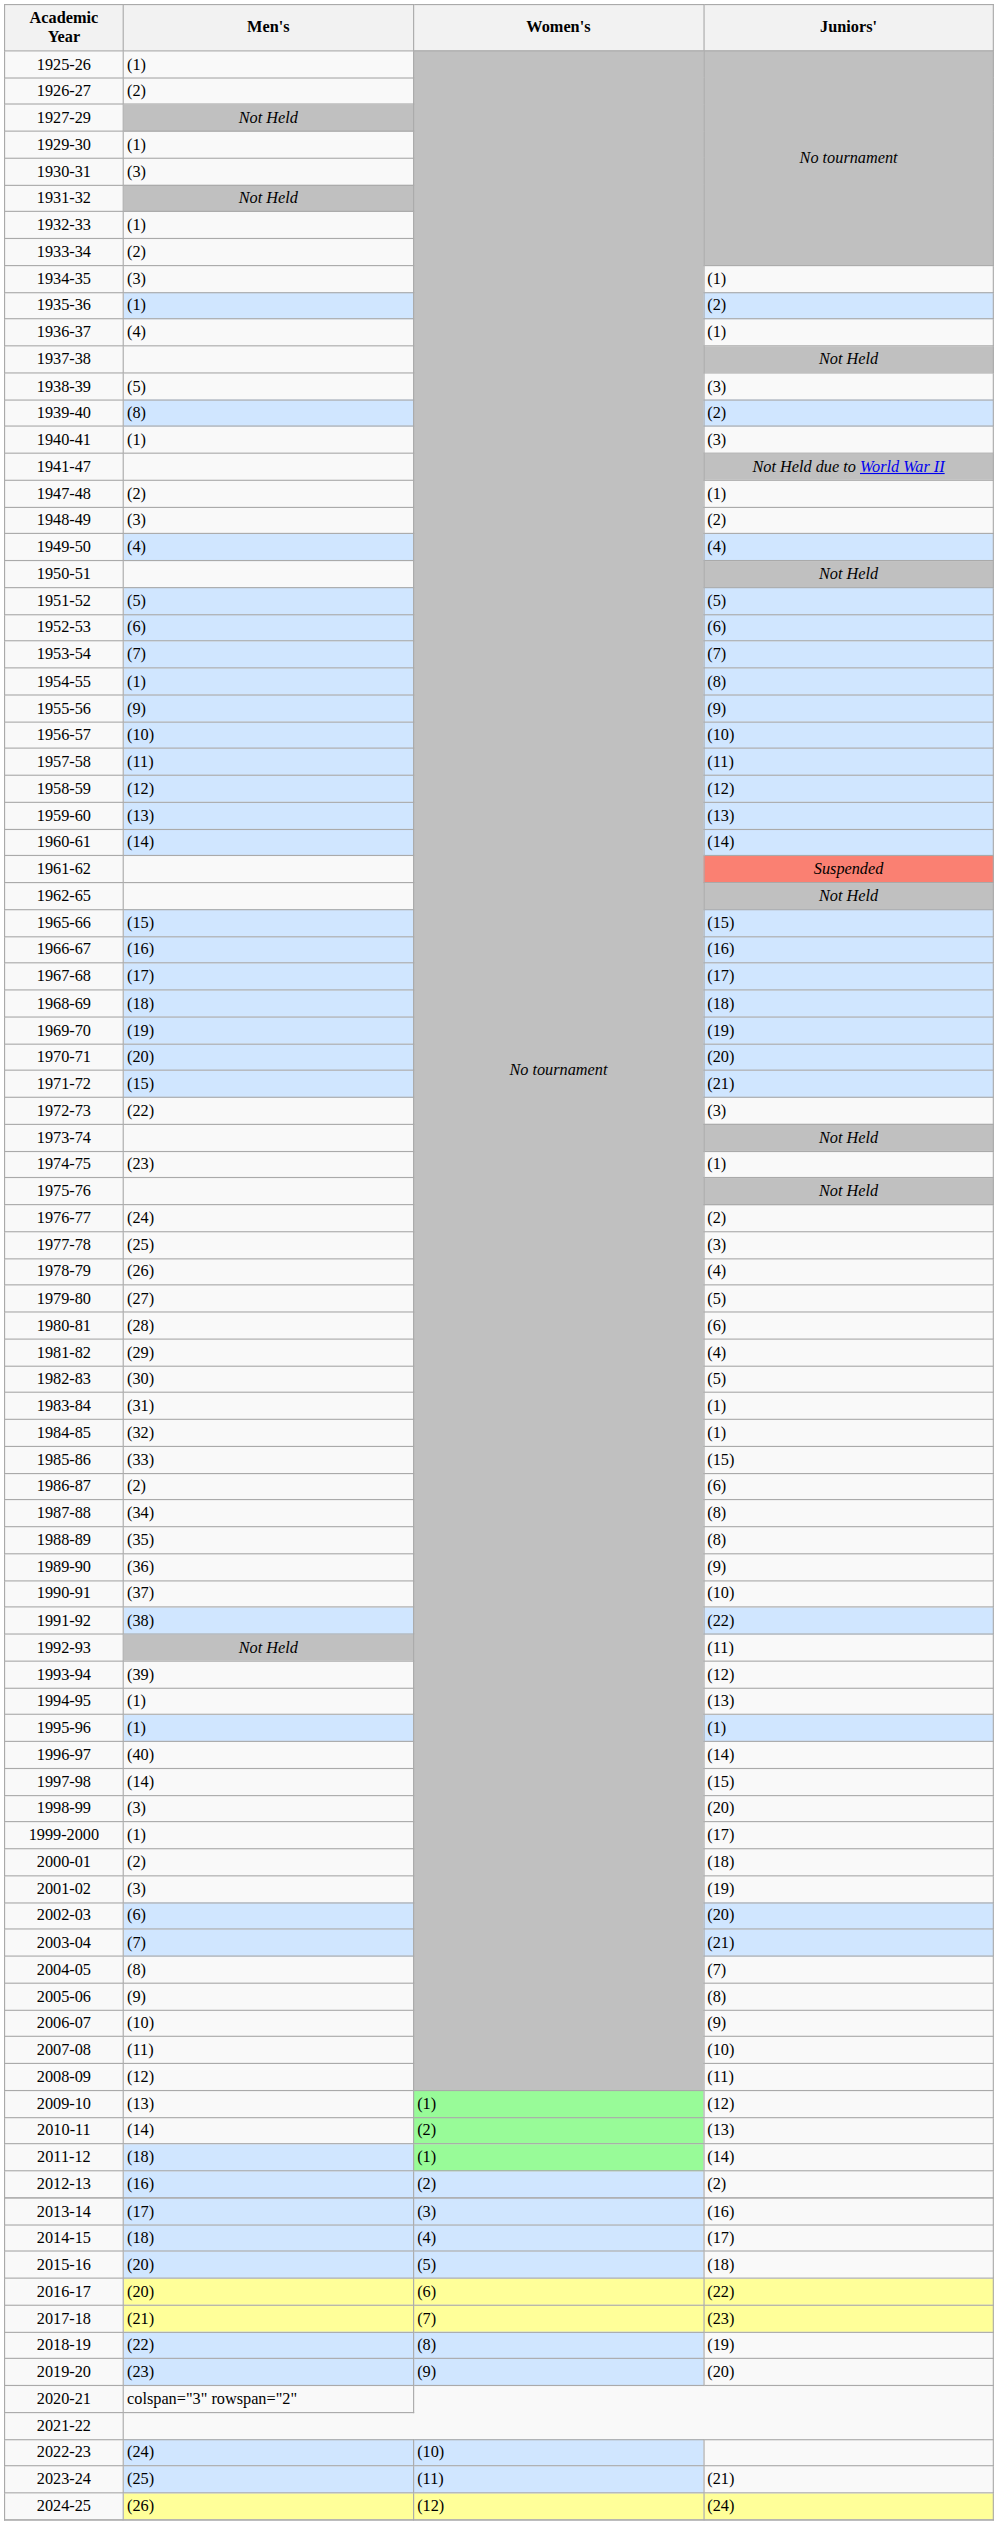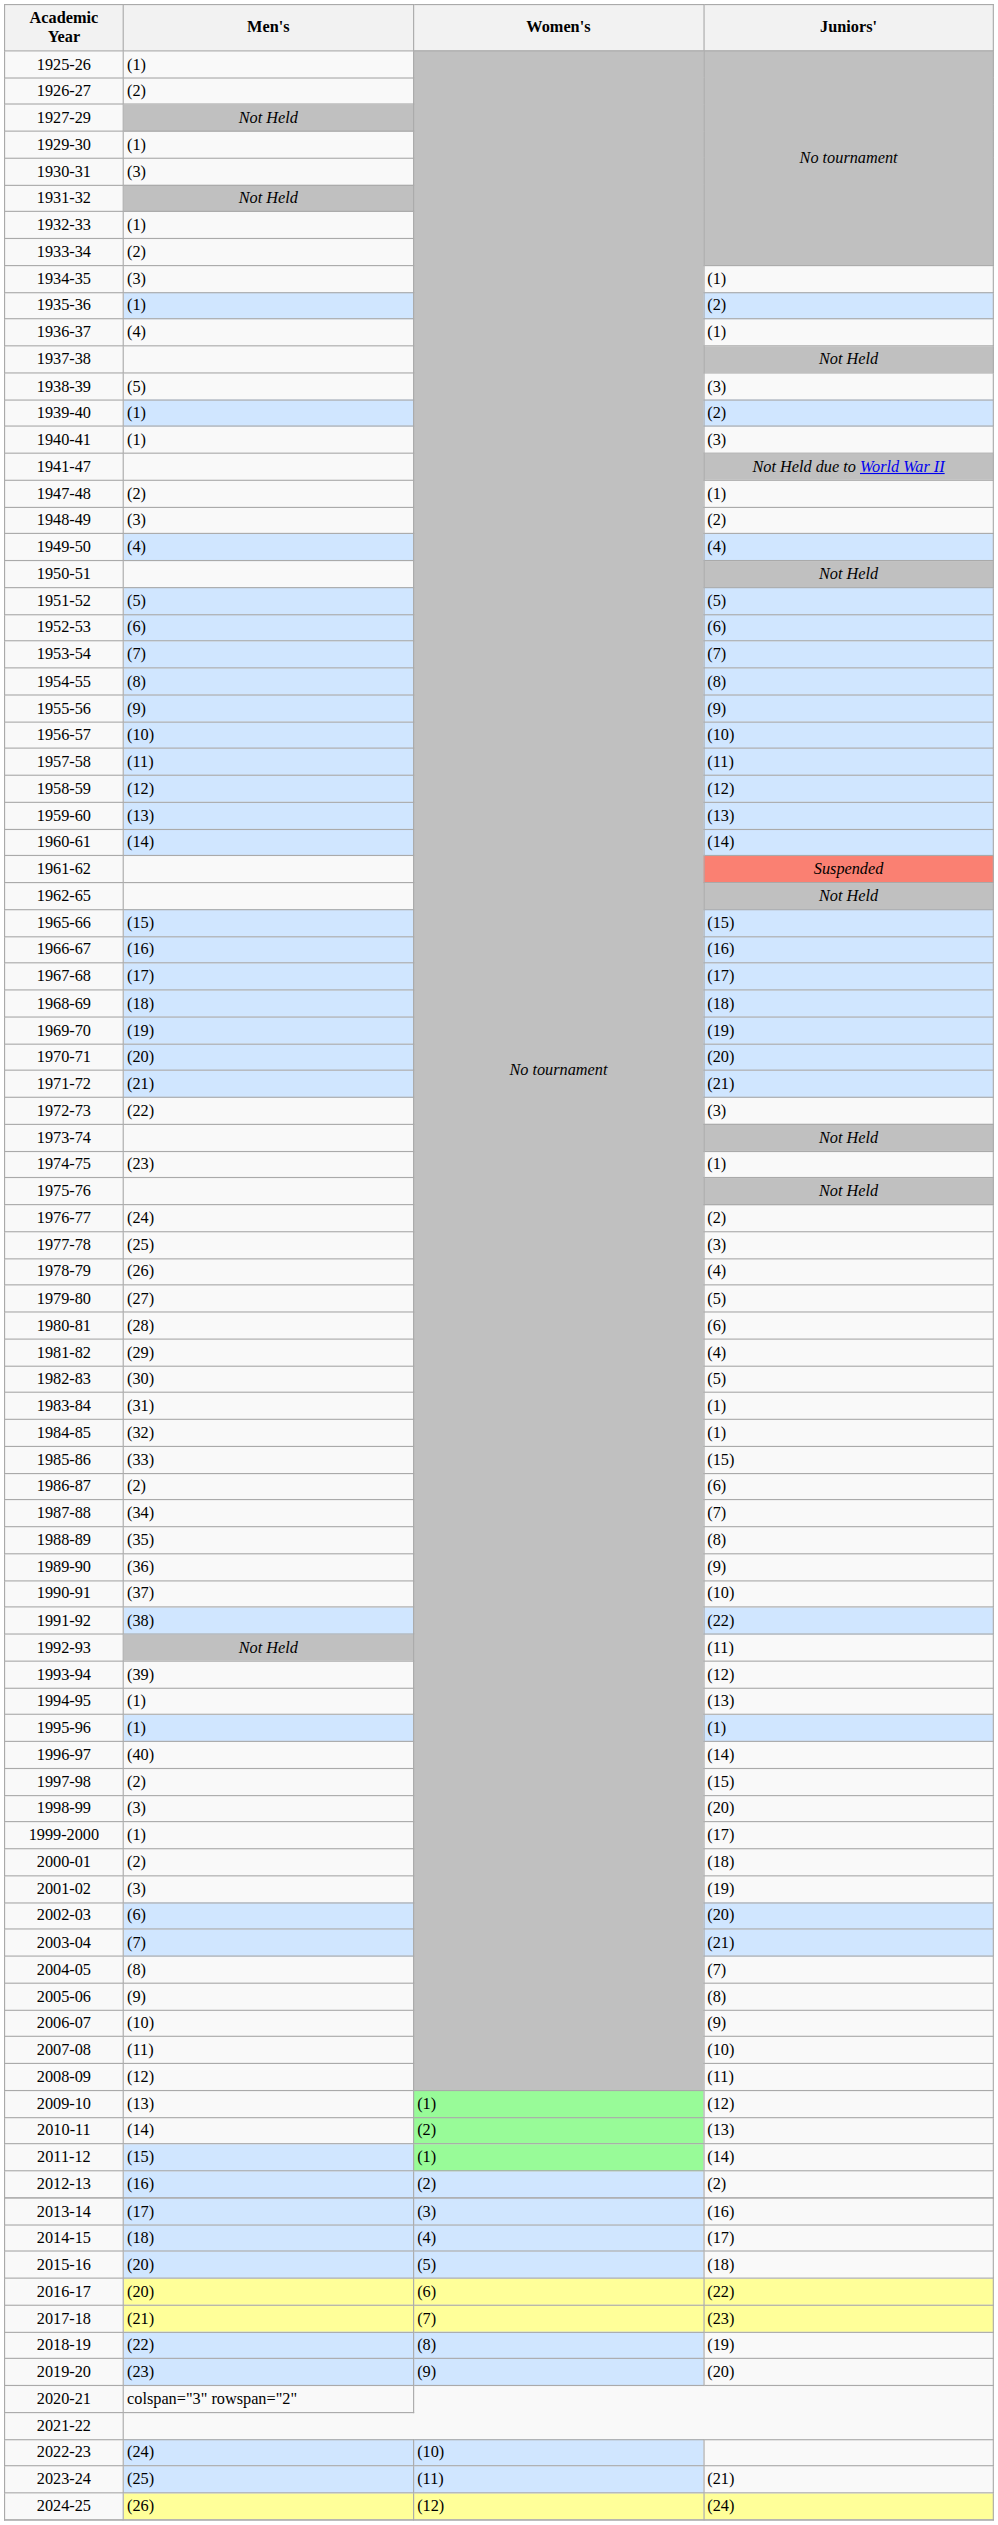(137, 413) (8) -> (137, 413) (1)
(137, 681) (1) -> (137, 681) (8)
(141, 1084) (15) -> (141, 1084) (21)
(717, 1513) (8) -> (717, 1513) (7)
(141, 1781) (14) -> (137, 1781) (2)
(141, 2157) (18) -> (141, 2157) (15)
